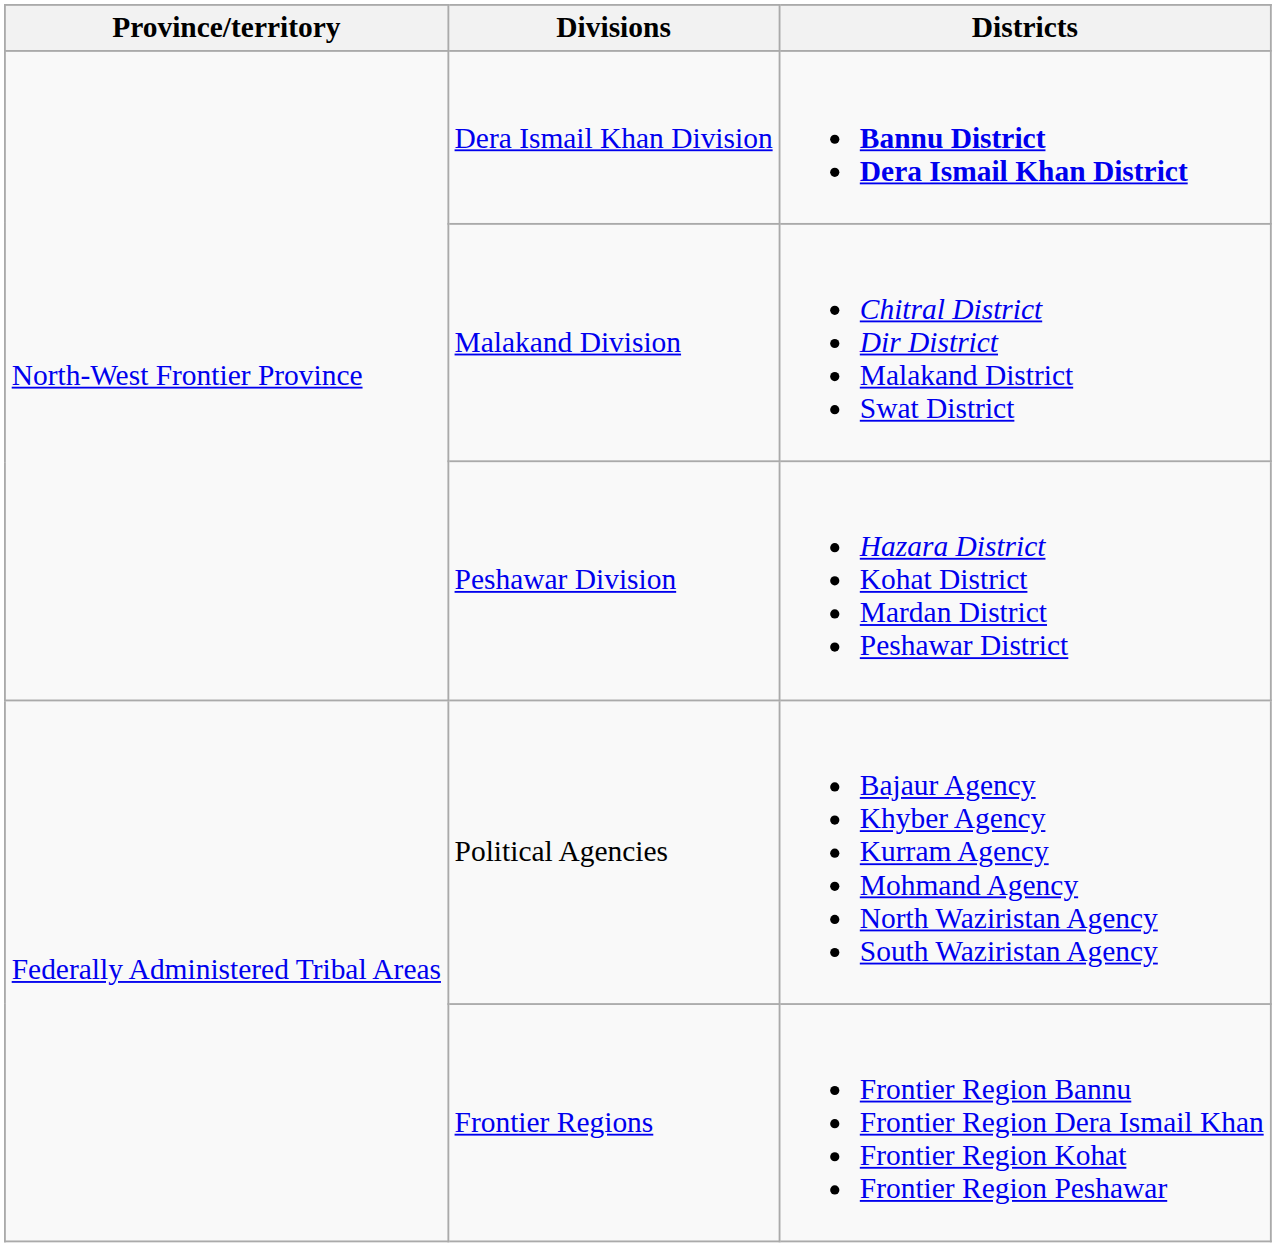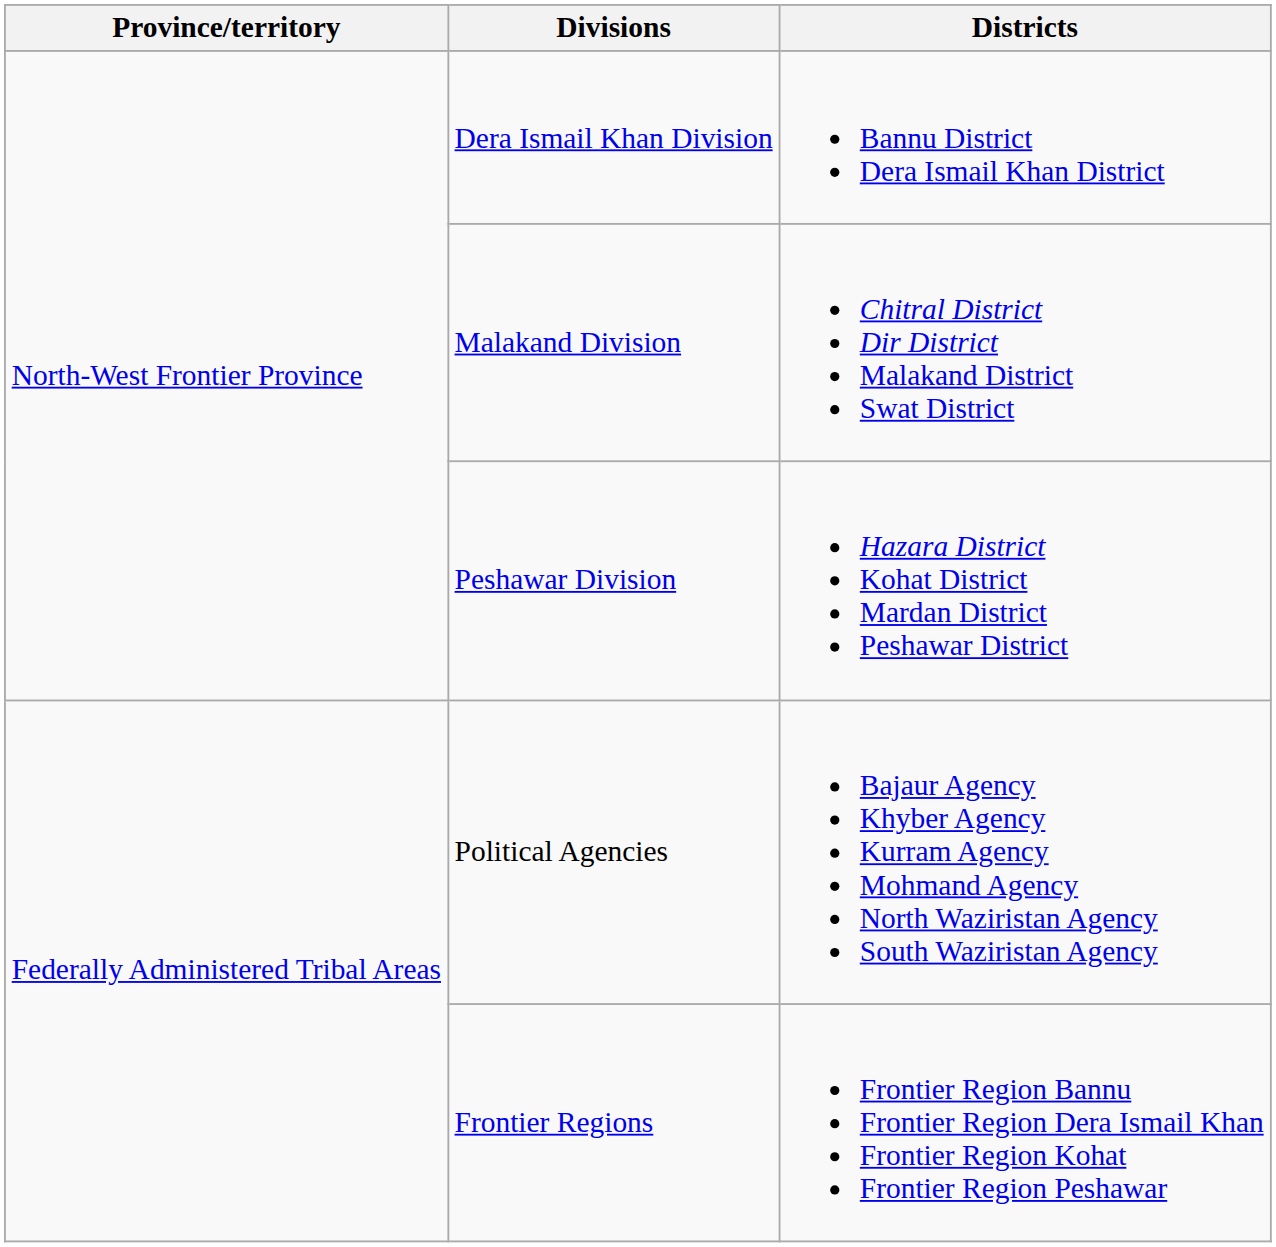(1025, 154) bold -> (1025, 154) normal
